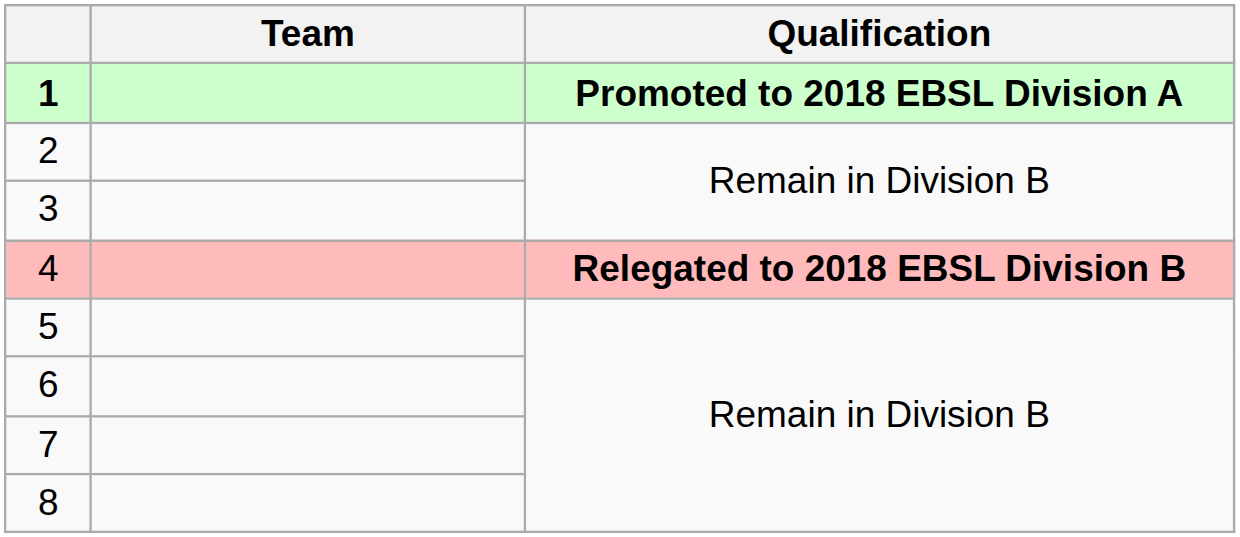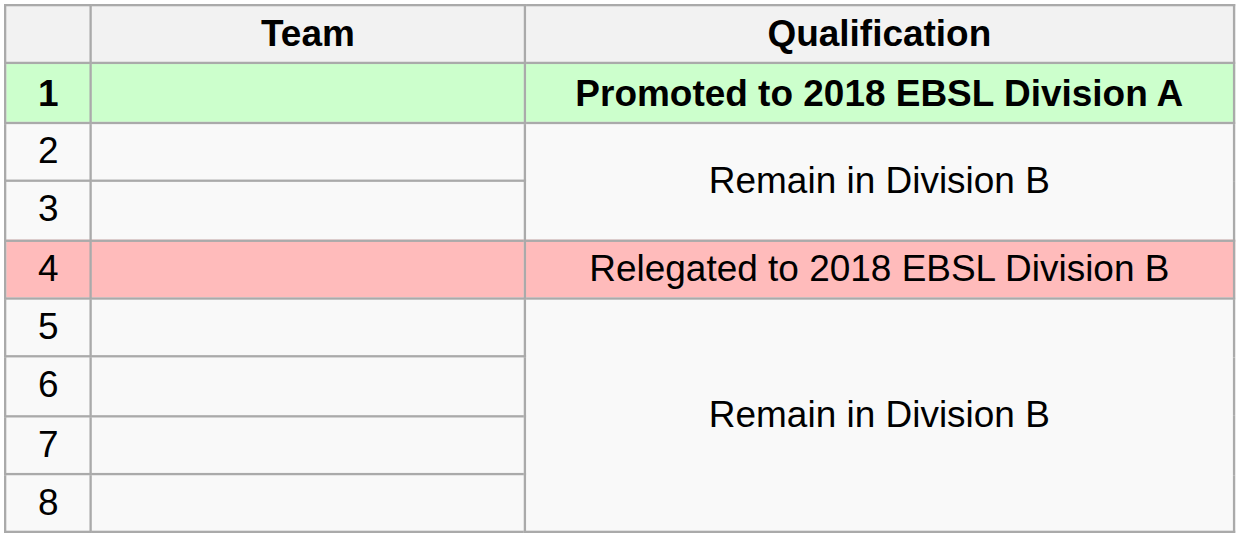(879, 268) bold -> (879, 268) normal
